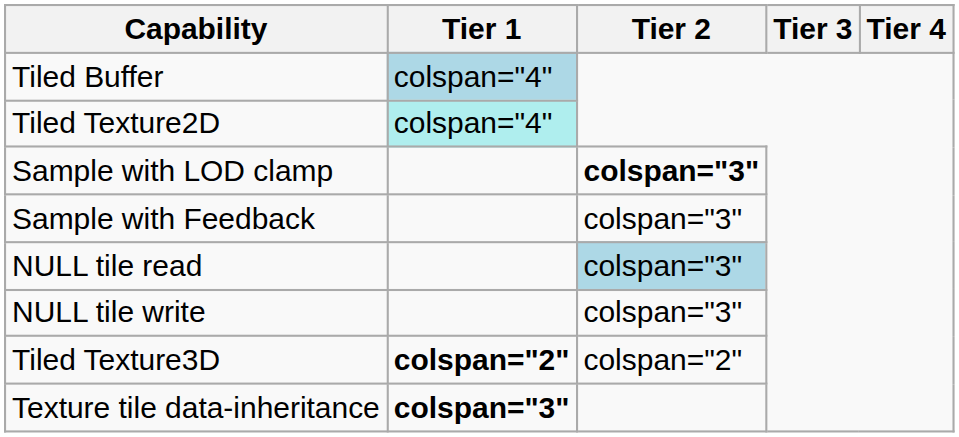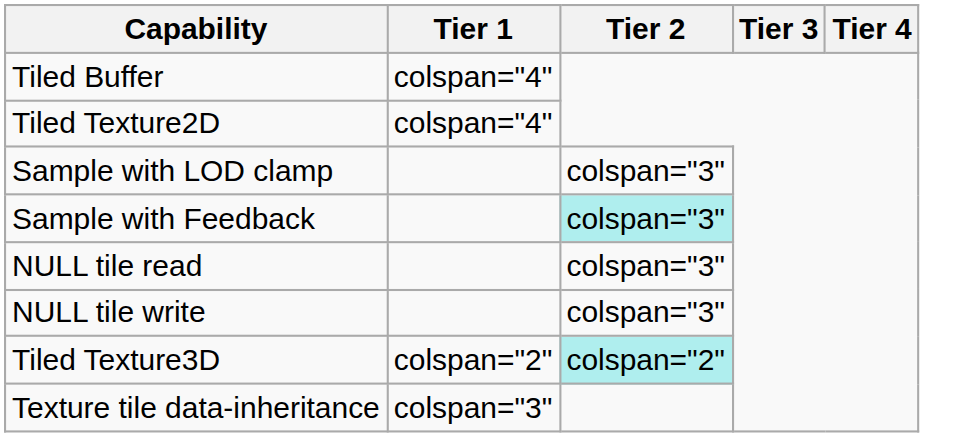(473, 76) lightblue background -> (473, 76) no background
(473, 124) paleturquoise background -> (473, 124) no background
(671, 171) bold -> (646, 171) normal
(663, 218) no background -> (646, 218) paleturquoise background
(663, 266) lightblue background -> (646, 266) no background
(482, 360) bold -> (473, 360) normal
(663, 360) no background -> (646, 360) paleturquoise background
(482, 408) bold -> (473, 408) normal
